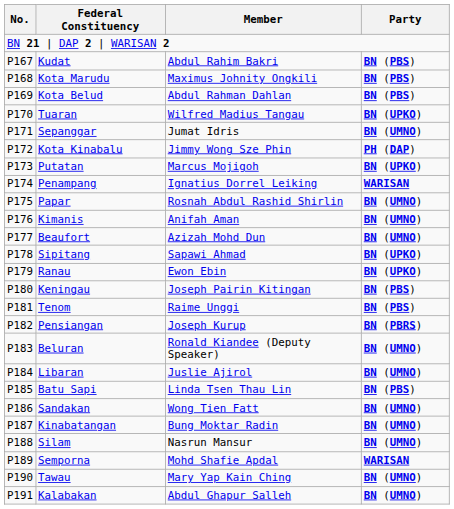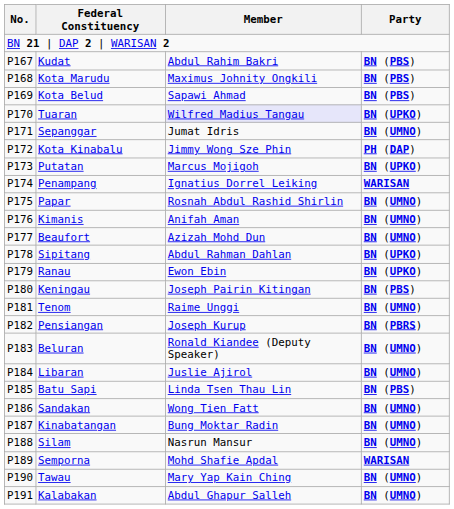(229, 96) Abdul Rahman Dahlan -> (207, 96) Sapawi Ahmad
(236, 114) no background -> (236, 114) lavender background
(207, 254) Sapawi Ahmad -> (229, 254) Abdul Rahman Dahlan
(390, 307) BN (PBS) -> (393, 307) BN (UMNO)
